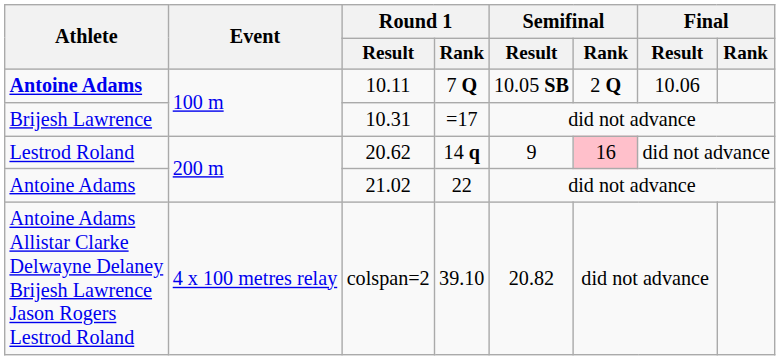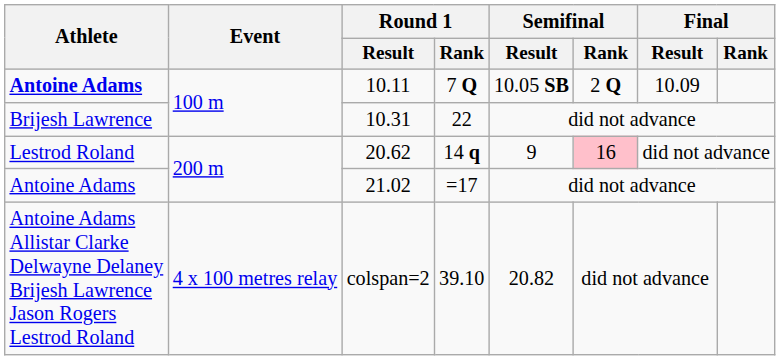(677, 86) 10.06 -> (677, 86) 10.09
(462, 119) =17 -> (462, 119) 22
(462, 185) 22 -> (462, 185) =17
